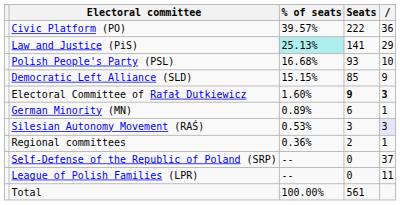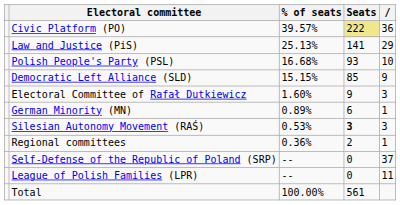(356, 29) no background -> (356, 29) khaki background
(300, 45) paleturquoise background -> (300, 45) no background
(350, 94) bold -> (350, 94) normal
(384, 94) bold -> (384, 94) normal
(350, 127) normal -> (350, 127) bold
(384, 127) lavender background -> (384, 127) no background
